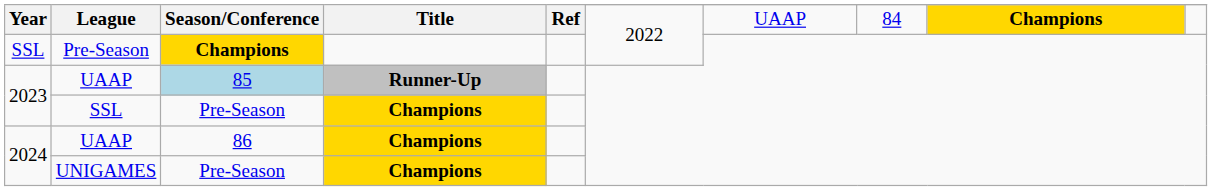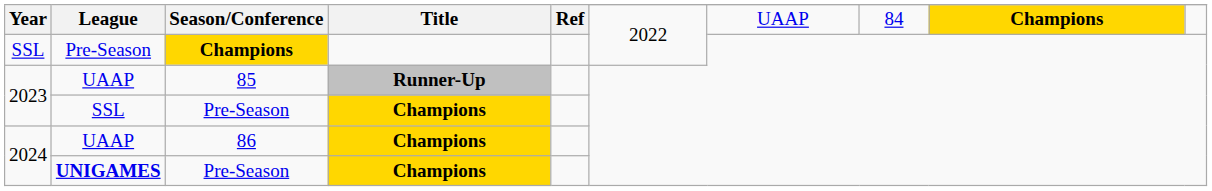(242, 79) lightblue background -> (246, 79) no background
(106, 170) normal -> (108, 170) bold
